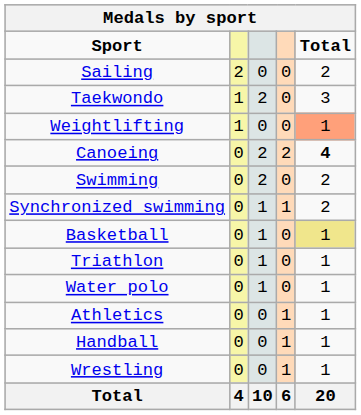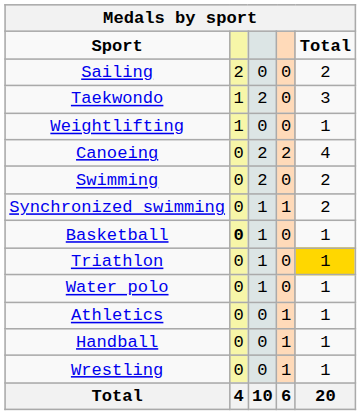(325, 126) lightsalmon background -> (325, 126) no background
(325, 153) bold -> (325, 153) normal
(239, 234) normal -> (239, 234) bold
(325, 234) khaki background -> (325, 234) no background
(325, 261) no background -> (325, 261) gold background
